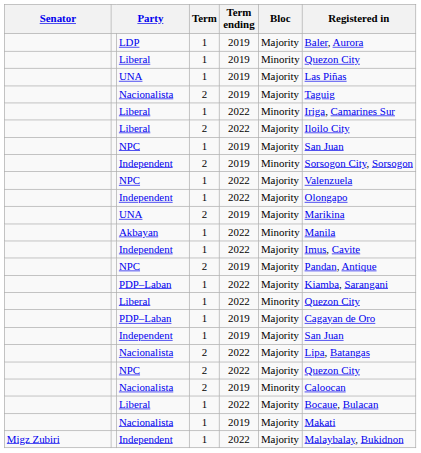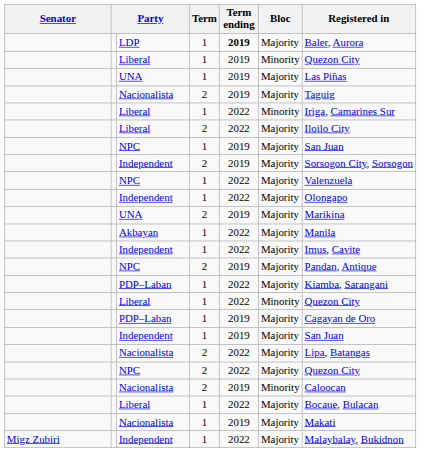(239, 42) normal -> (239, 42) bold
(280, 163) Minority -> (280, 163) Majority
(280, 232) Minority -> (280, 232) Majority
